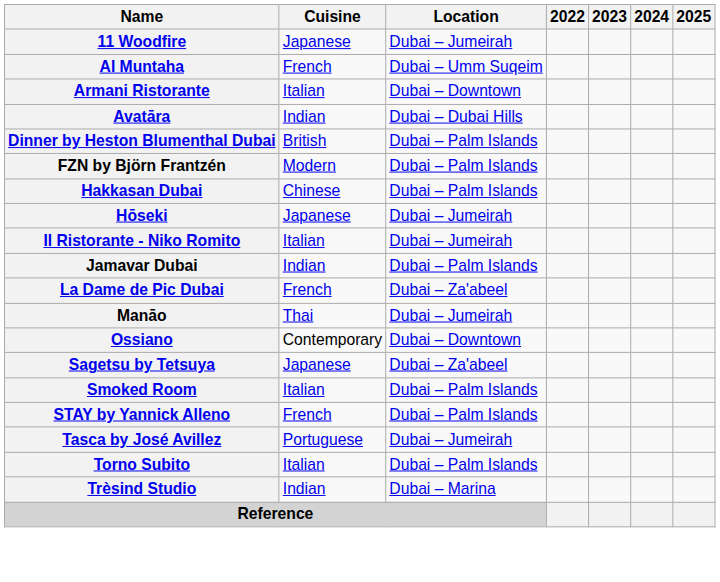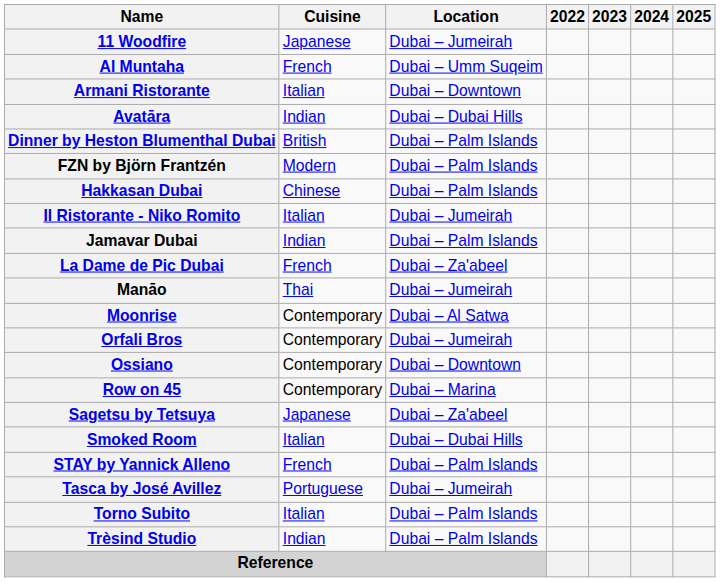- row: (142, 215)
+ row: (142, 315)
+ row: (142, 340)
+ row: (142, 389)
(463, 389) Dubai – Palm Islands -> (456, 439) Dubai – Dubai Hills
(443, 489) Dubai – Marina -> (463, 539) Dubai – Palm Islands
